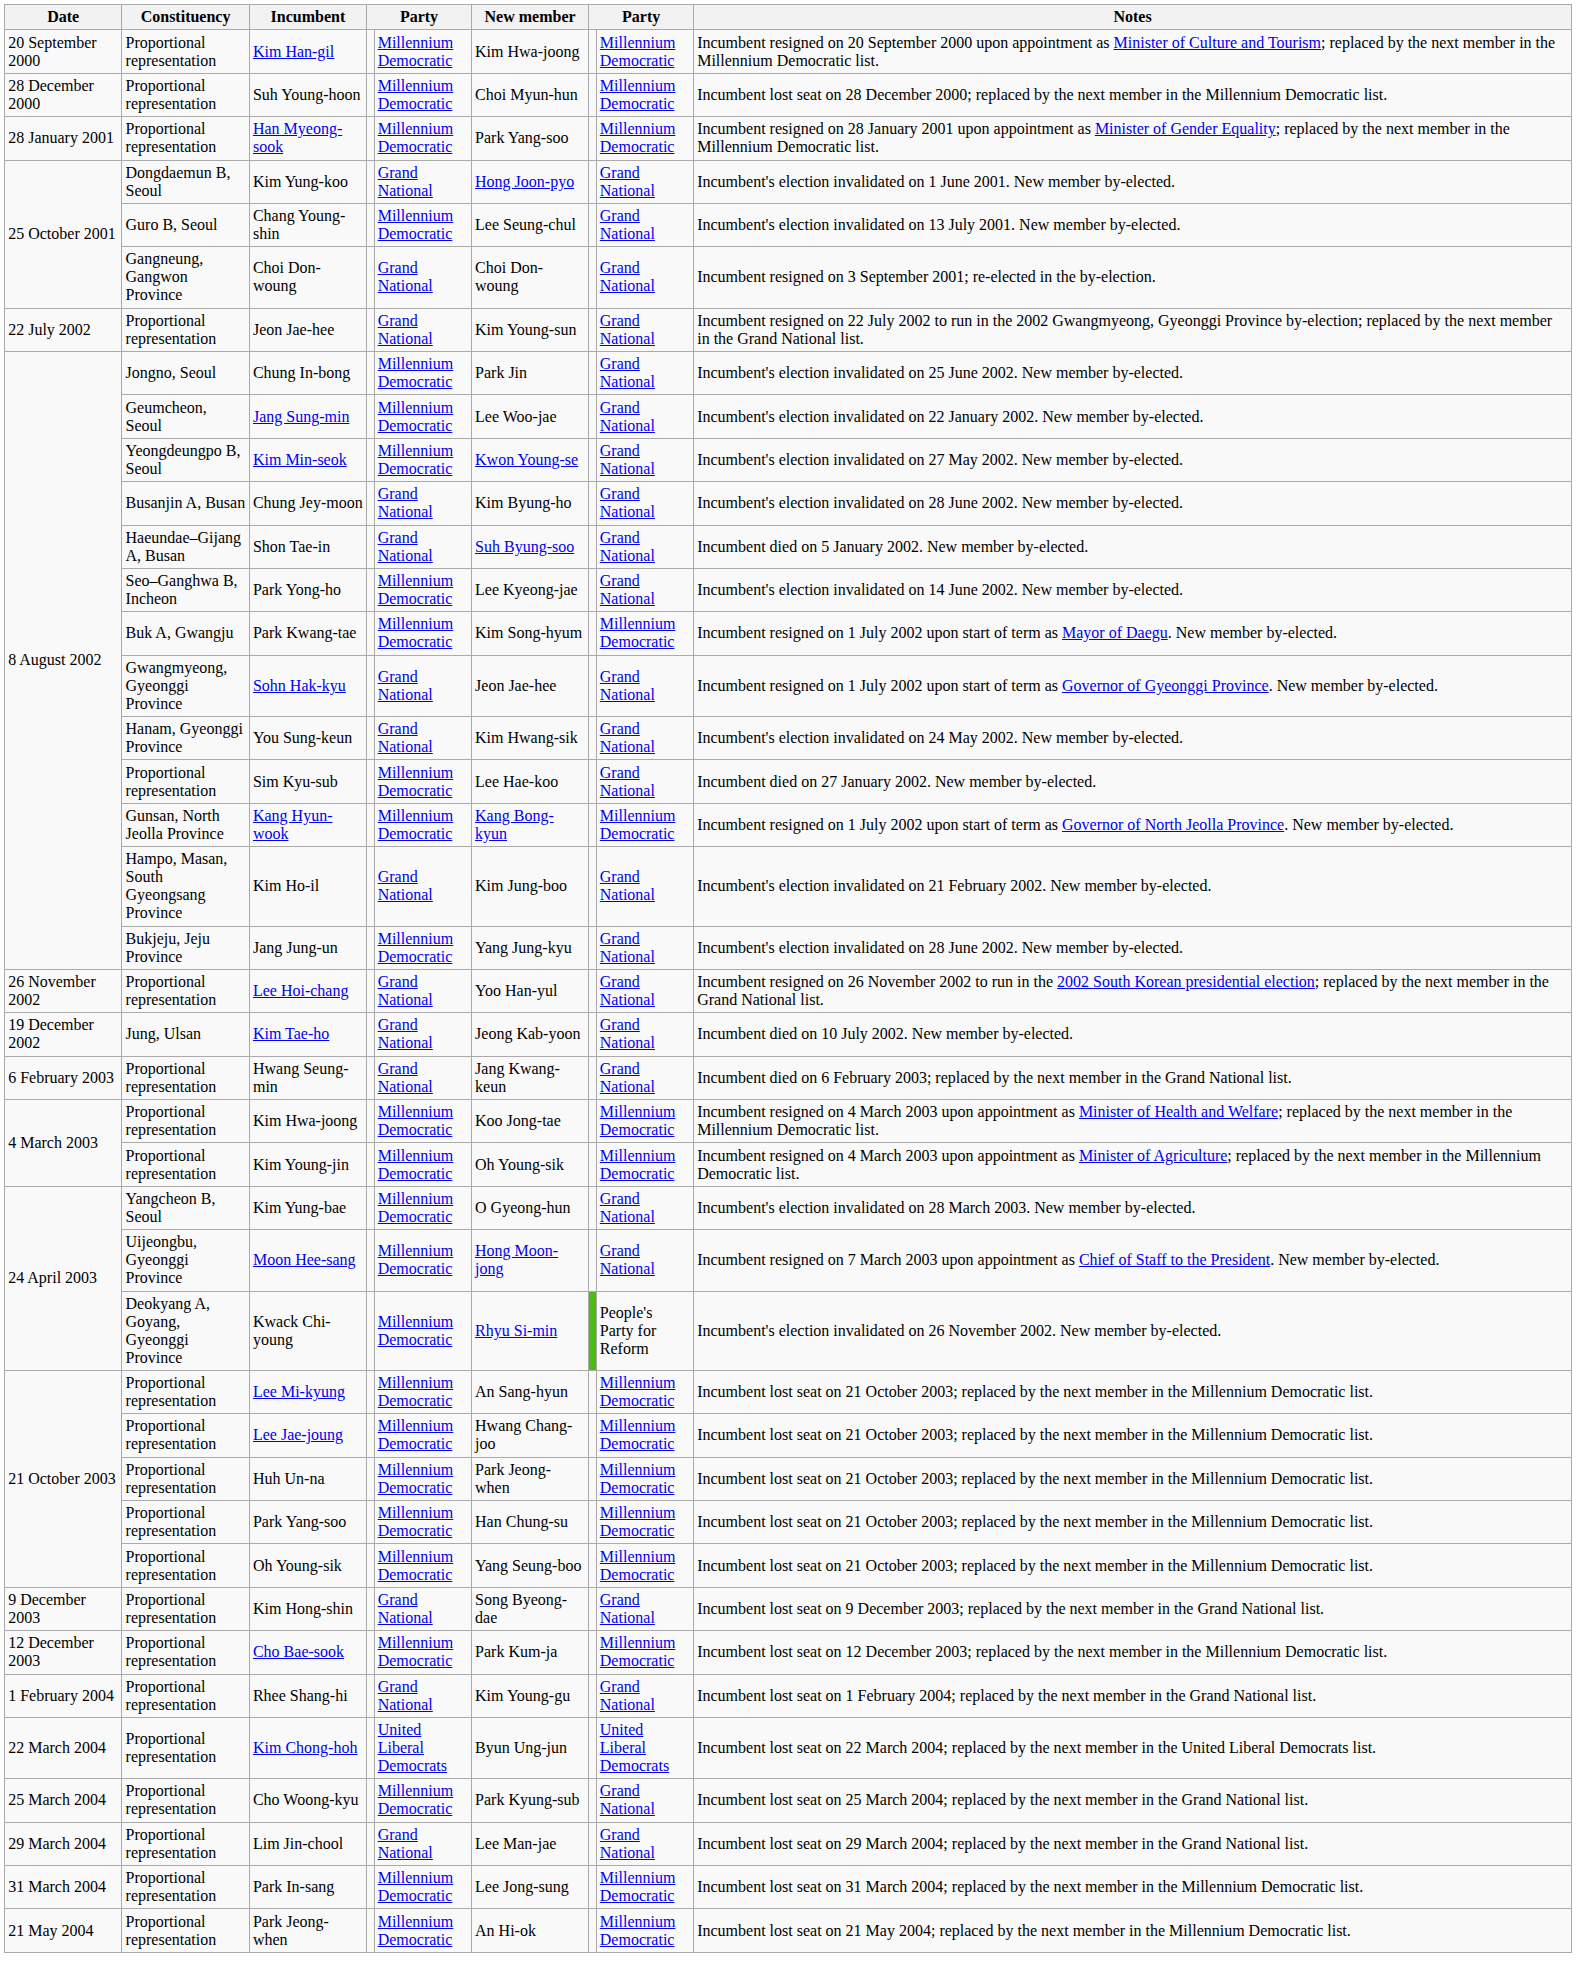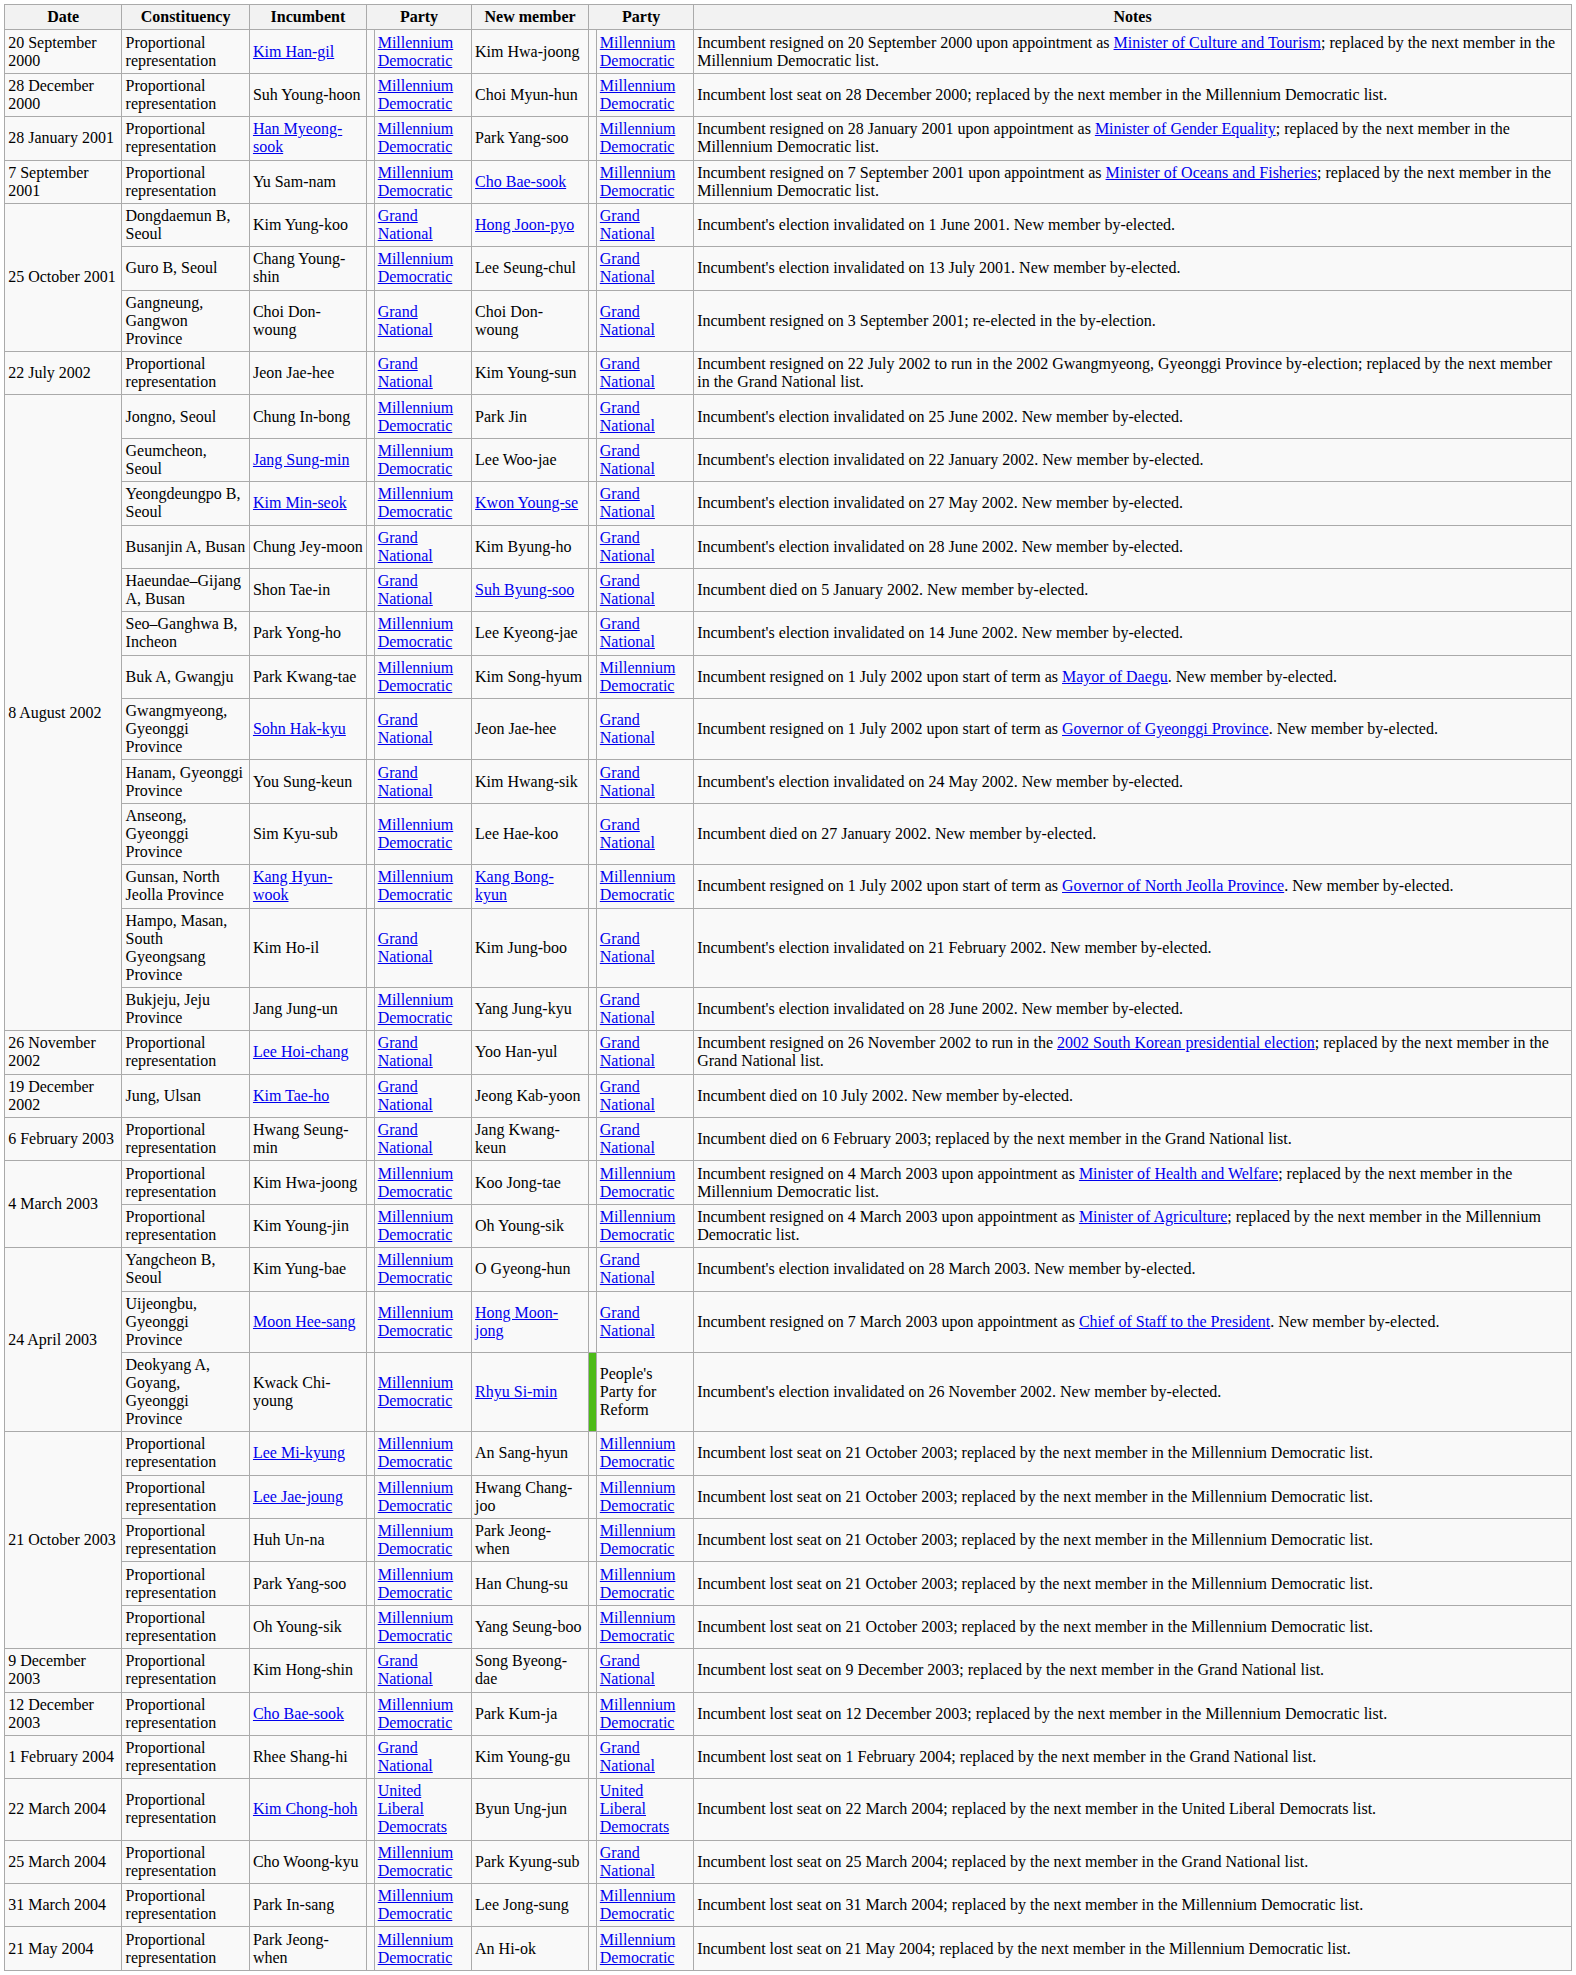+ row: (294, 181)
(171, 781) Proportional representation -> (157, 833) Anseong, Gyeonggi Province
- row: (298, 1843)
